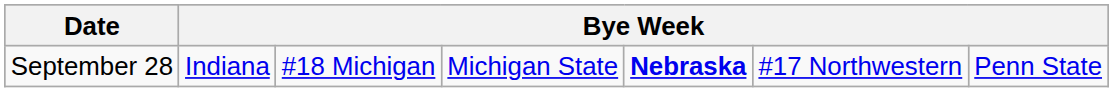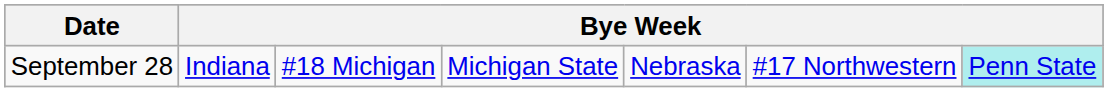(688, 66) bold -> (685, 66) normal
(1038, 66) no background -> (1032, 66) paleturquoise background
